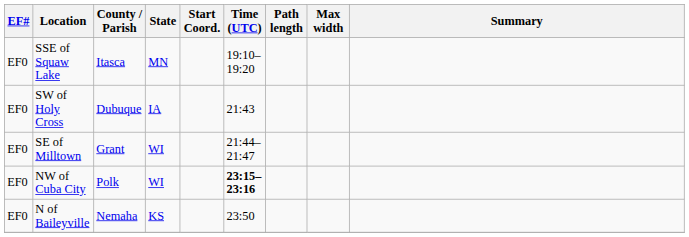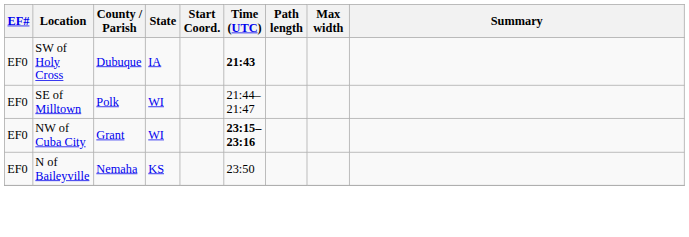- row: (53, 61)
(241, 108) normal -> (241, 61) bold
(110, 149) Grant -> (108, 101) Polk
(108, 182) Polk -> (110, 135) Grant
